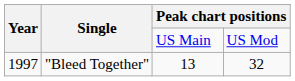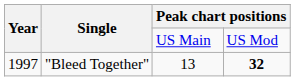(256, 64) normal -> (256, 64) bold
